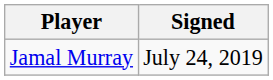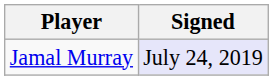(203, 57) no background -> (203, 57) lavender background
